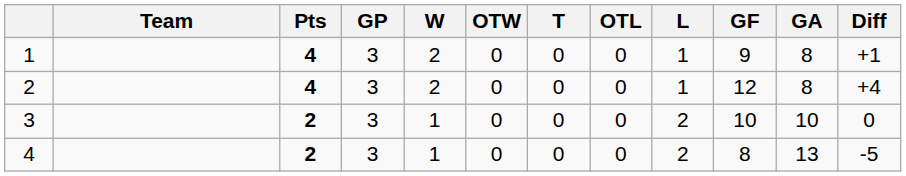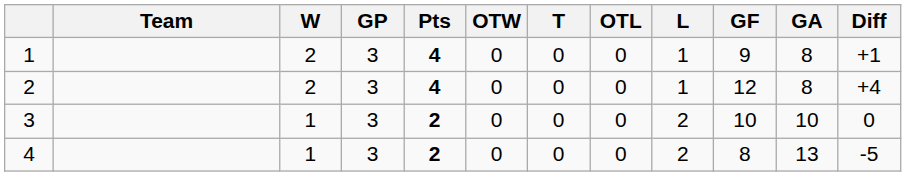columns swapped: (310, 21) <-> (435, 21)
